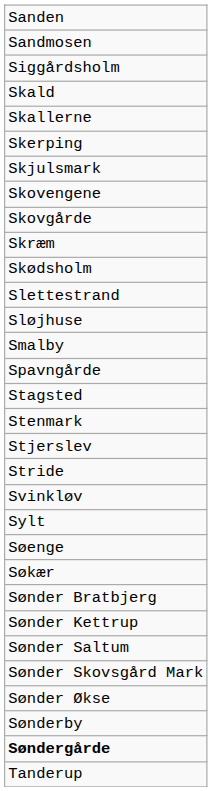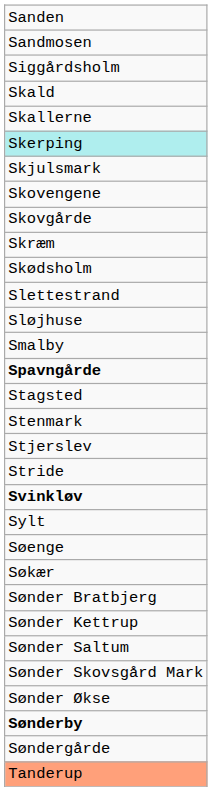(45, 144) no background -> (45, 144) paleturquoise background
(55, 371) normal -> (55, 371) bold
(45, 497) normal -> (45, 497) bold
(45, 724) normal -> (45, 724) bold
(59, 749) bold -> (59, 749) normal
(45, 774) no background -> (45, 774) lightsalmon background
